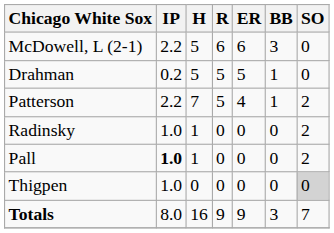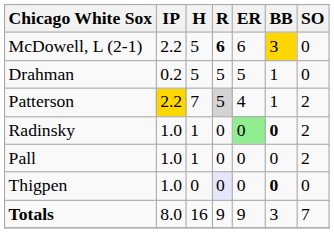(220, 46) normal -> (220, 46) bold
(274, 46) no background -> (274, 46) gold background
(171, 102) no background -> (171, 102) gold background
(220, 102) no background -> (220, 102) lightgrey background
(241, 130) no background -> (241, 130) lightgreen background
(274, 130) normal -> (274, 130) bold
(171, 158) bold -> (171, 158) normal
(220, 185) no background -> (220, 185) lavender background
(274, 185) normal -> (274, 185) bold
(305, 185) lightgrey background -> (305, 185) no background
